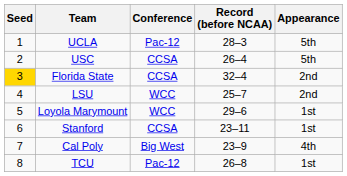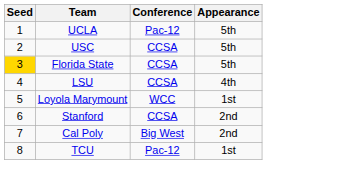- column: (235, 19)
(308, 77) 2nd -> (228, 64) 5th
(162, 94) WCC -> (162, 82) CCSA
(308, 94) 2nd -> (228, 82) 4th
(308, 128) 1st -> (228, 116) 2nd
(308, 146) 4th -> (228, 133) 2nd
